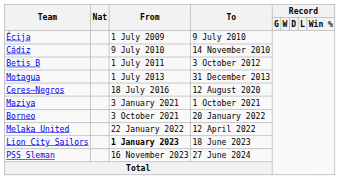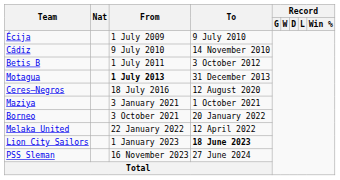(138, 77) normal -> (138, 77) bold
(145, 142) bold -> (145, 142) normal
(222, 142) normal -> (222, 142) bold
